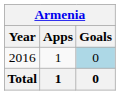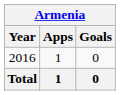(96, 57) lightblue background -> (96, 57) no background
